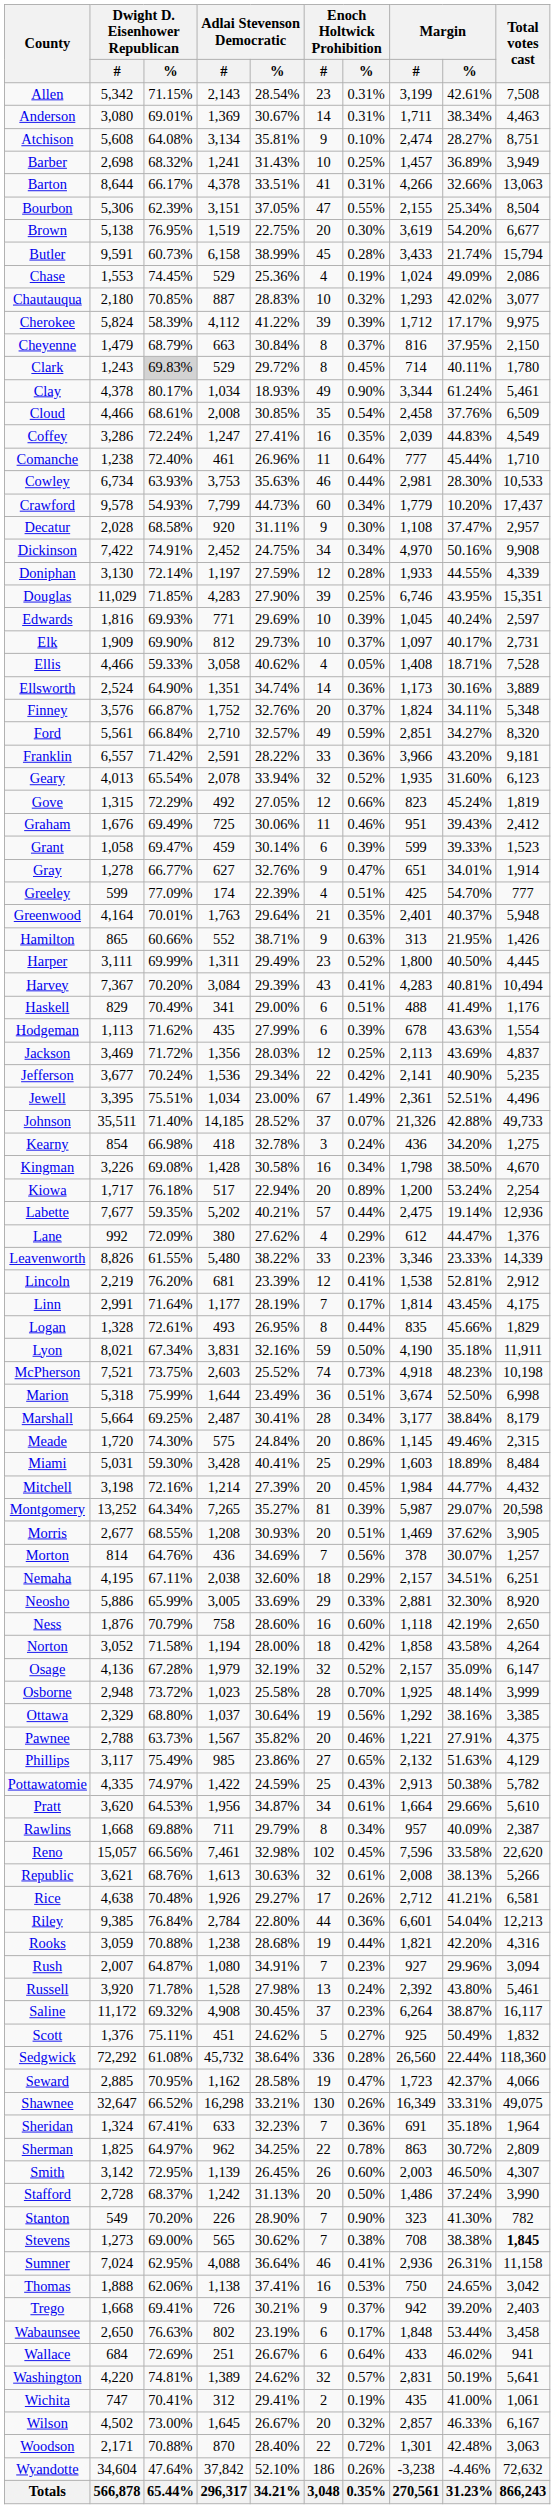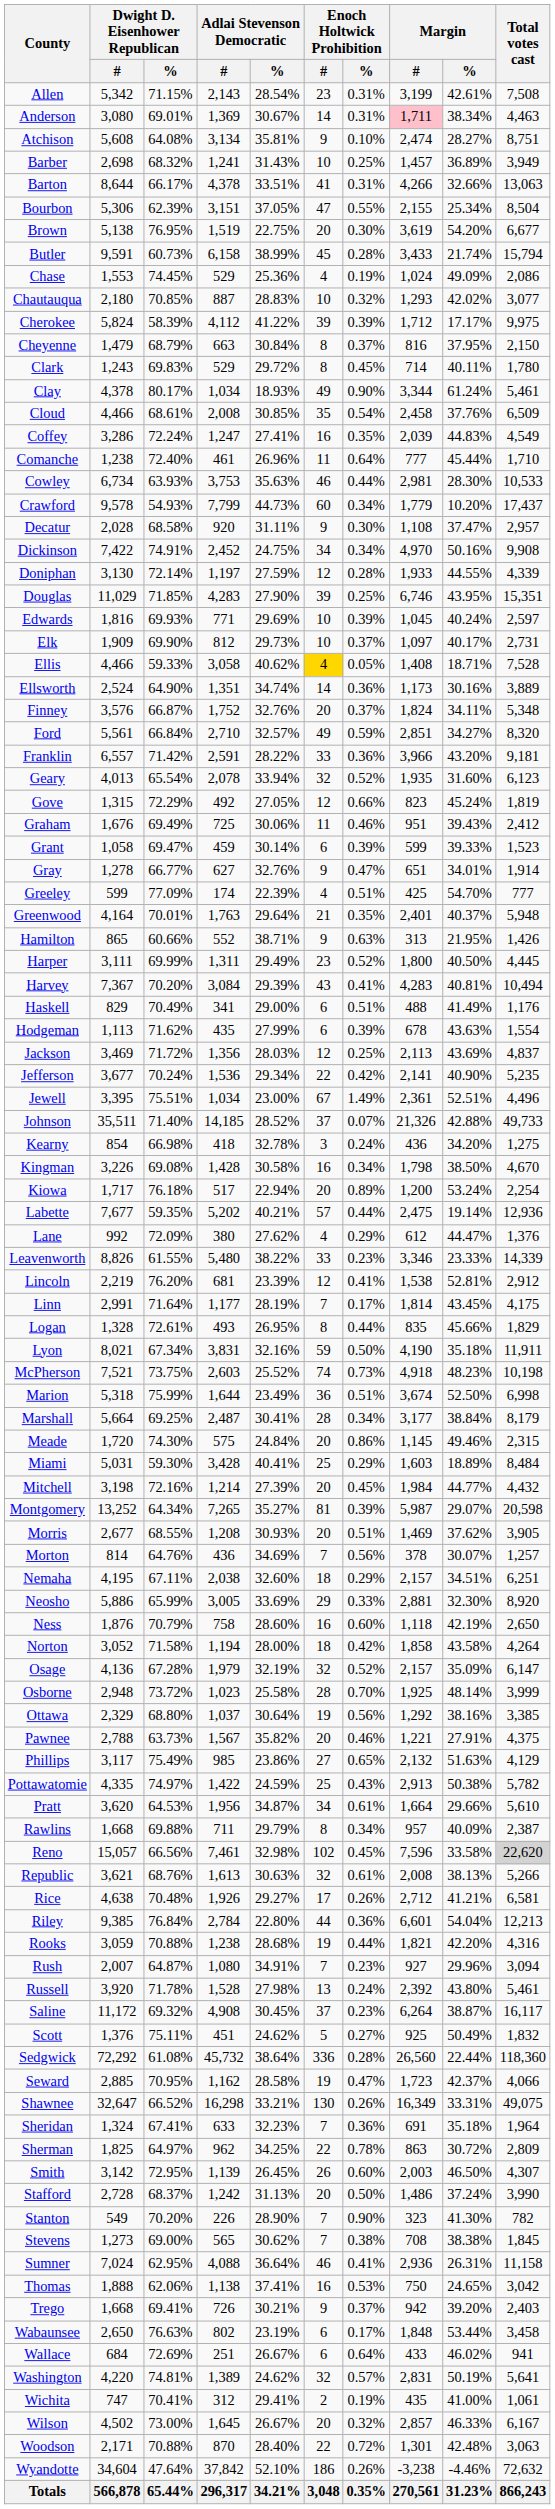(416, 116) no background -> (416, 116) pink background
(170, 368) lightgrey background -> (170, 368) no background
(324, 664) no background -> (324, 664) gold background
(523, 1852) no background -> (523, 1852) lightgrey background
(523, 2240) bold -> (523, 2240) normal
